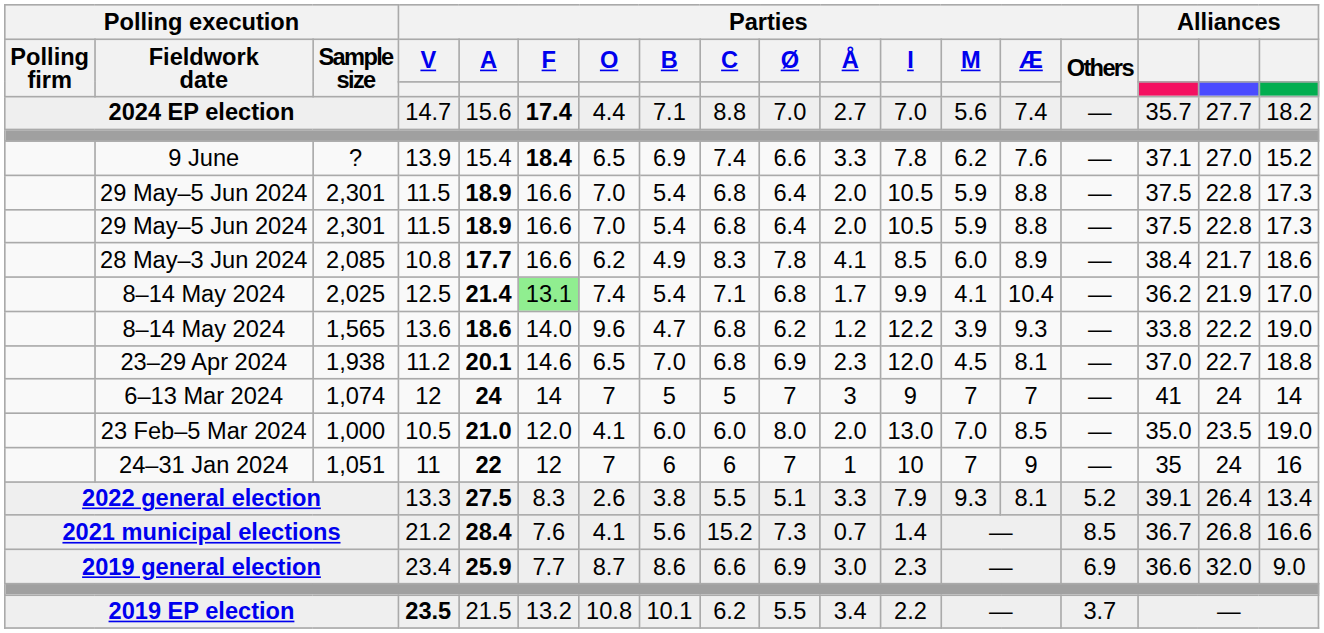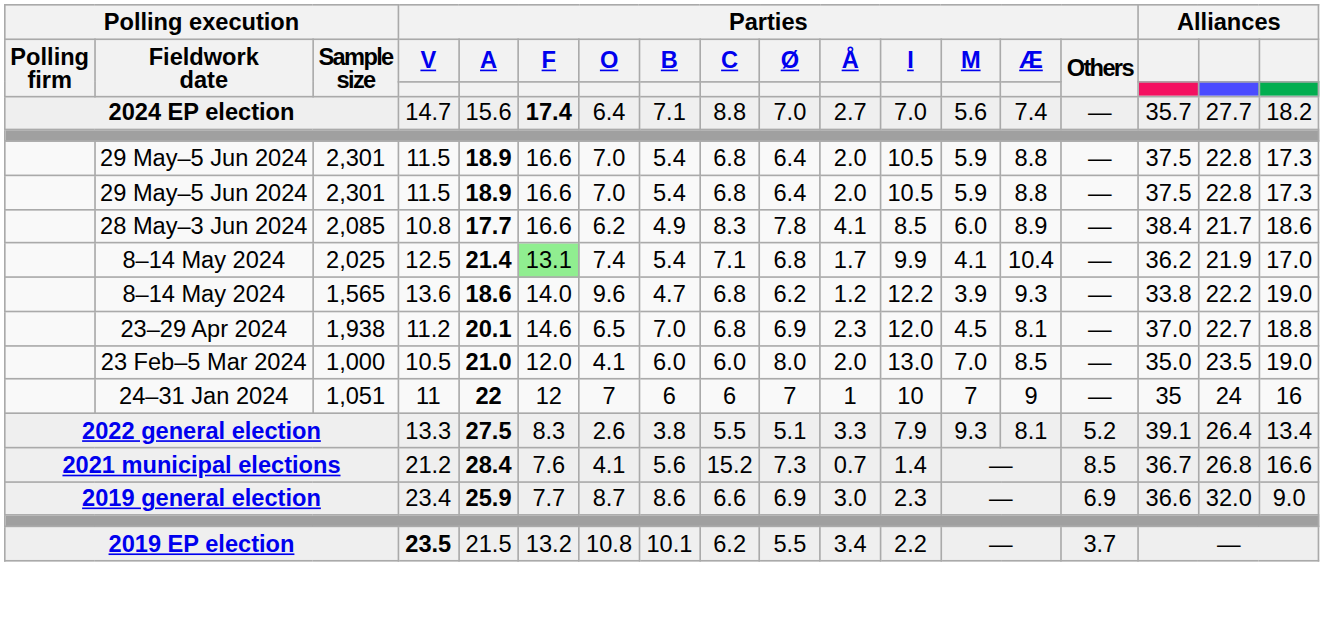(609, 113) 4.4 -> (609, 113) 6.4
- row: (356, 158)
- row: (356, 397)
